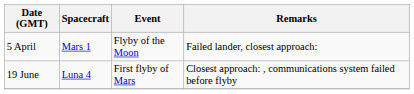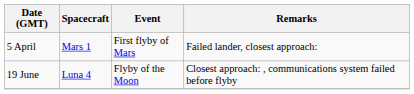(139, 46) Flyby of the Moon -> (141, 46) First flyby of Mars
(141, 74) First flyby of Mars -> (139, 74) Flyby of the Moon
